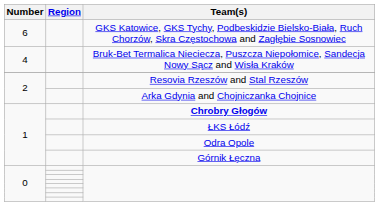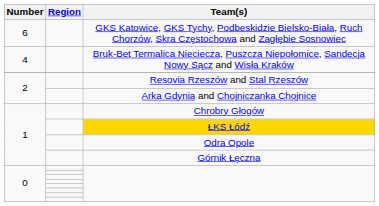(229, 111) bold -> (229, 111) normal
(229, 127) no background -> (229, 127) gold background
